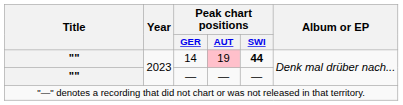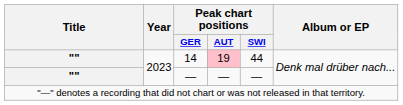(257, 58) bold -> (257, 58) normal
